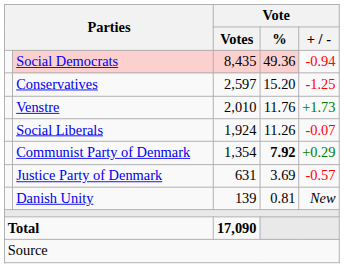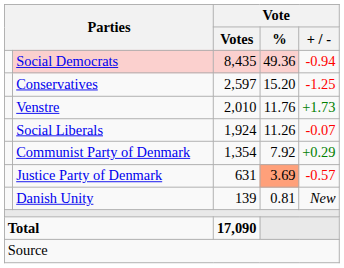(283, 152) bold -> (283, 152) normal
(283, 175) no background -> (283, 175) lightsalmon background
